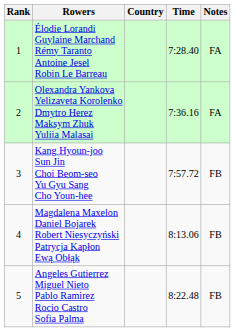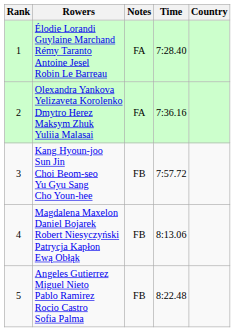columns swapped: (145, 12) <-> (215, 12)
